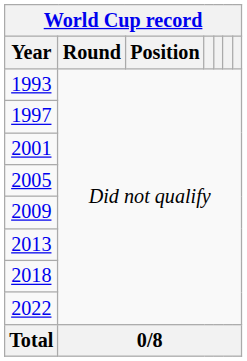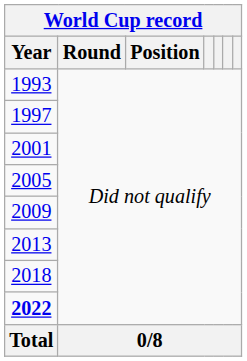(31, 308) normal -> (31, 308) bold
